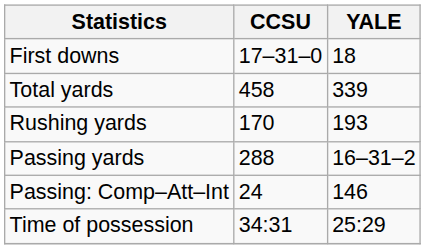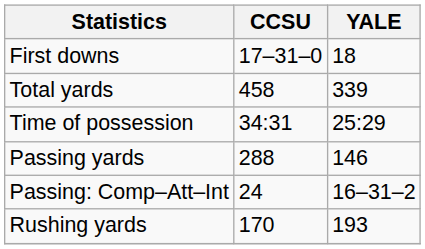rows swapped: (78, 123) <-> (102, 225)
(374, 157) 16–31–2 -> (350, 157) 146
(350, 191) 146 -> (374, 191) 16–31–2
